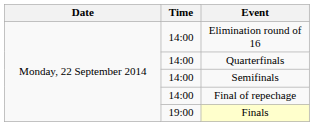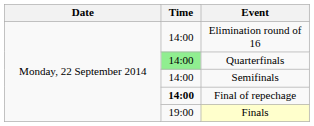(181, 60) no background -> (181, 60) lightgreen background
(181, 95) normal -> (181, 95) bold
